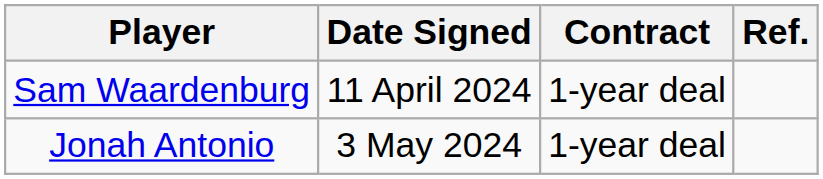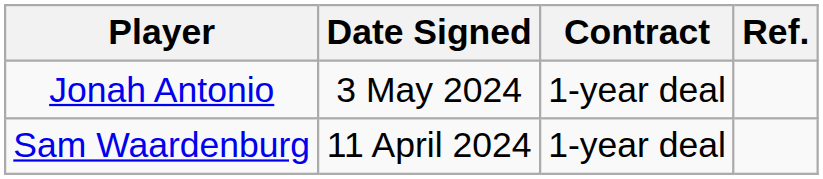rows swapped: (162, 88) <-> (162, 145)
